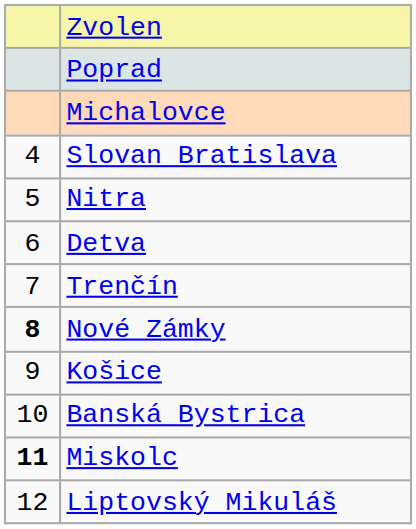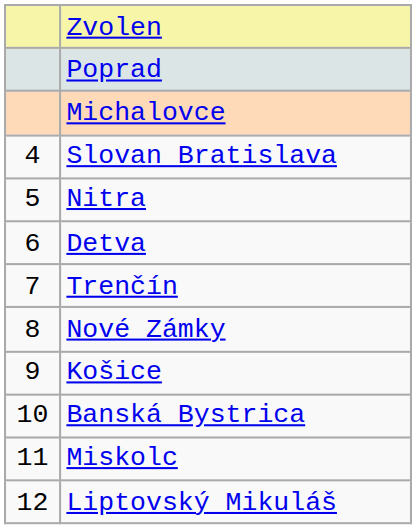(33, 329) bold -> (33, 329) normal
(33, 459) bold -> (33, 459) normal
